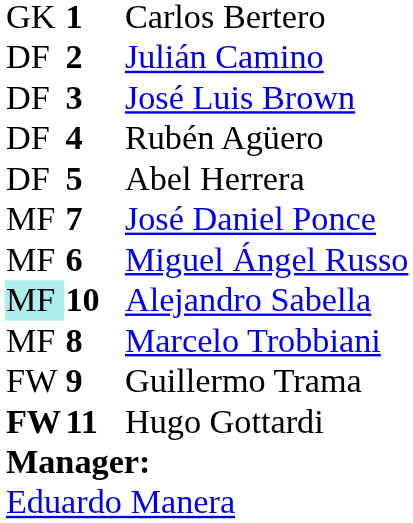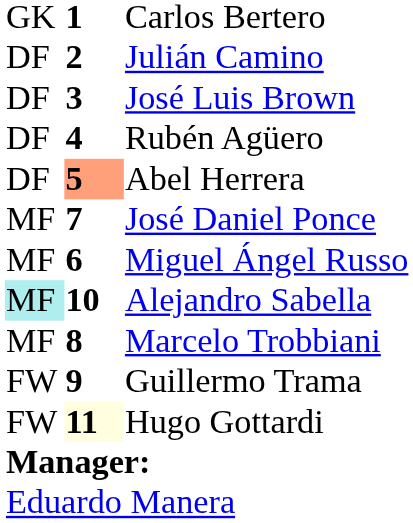(74, 178) no background -> (74, 178) lightsalmon background
(33, 421) bold -> (32, 421) normal
(82, 421) no background -> (82, 421) lightyellow background
